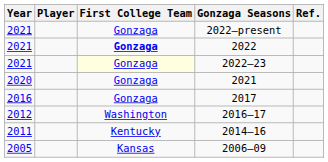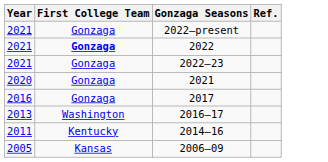- column: (56, 13)
(136, 64) lightyellow background -> (93, 64) no background
(19, 115) 2012 -> (19, 115) 2013
